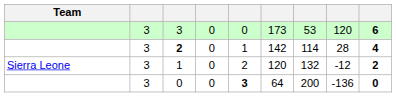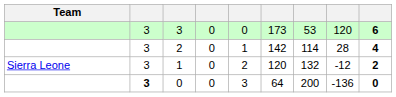(179, 48) bold -> (179, 48) normal
(147, 83) normal -> (147, 83) bold
(245, 83) bold -> (245, 83) normal
